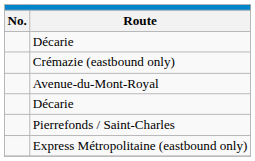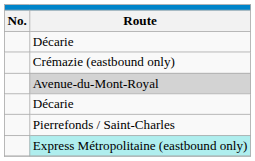(96, 83) no background -> (96, 83) lightgrey background
(140, 145) no background -> (140, 145) paleturquoise background
